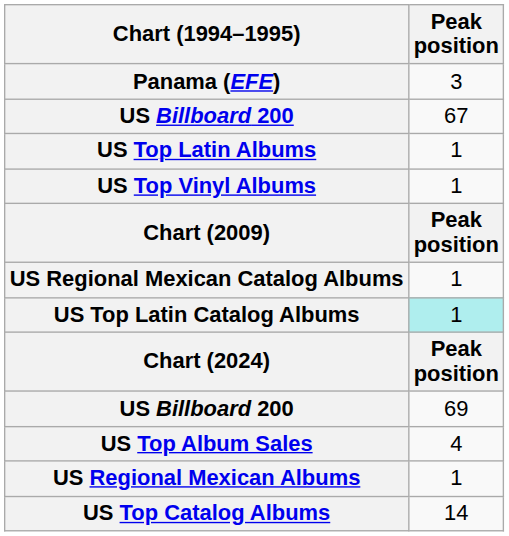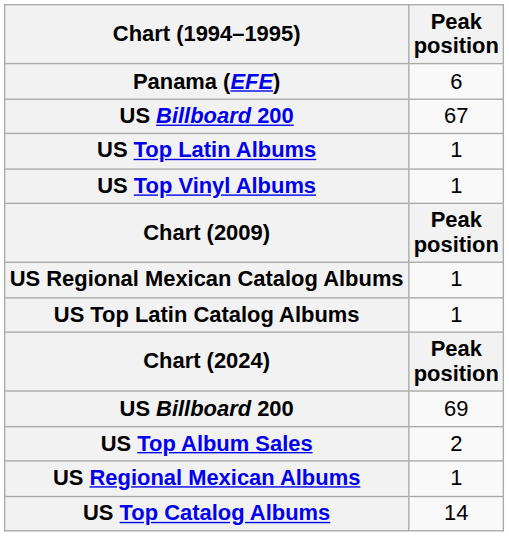(456, 81) 3 -> (456, 81) 6
(456, 314) paleturquoise background -> (456, 314) no background
(456, 443) 4 -> (456, 443) 2
